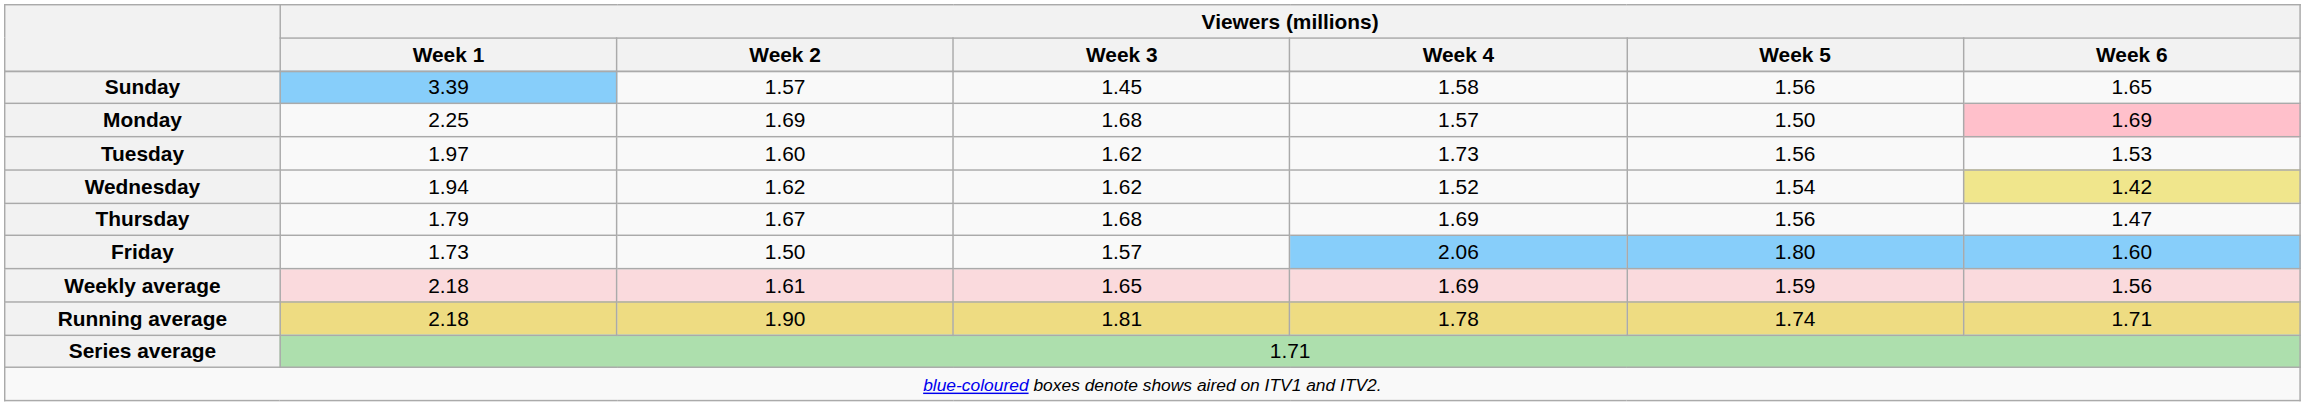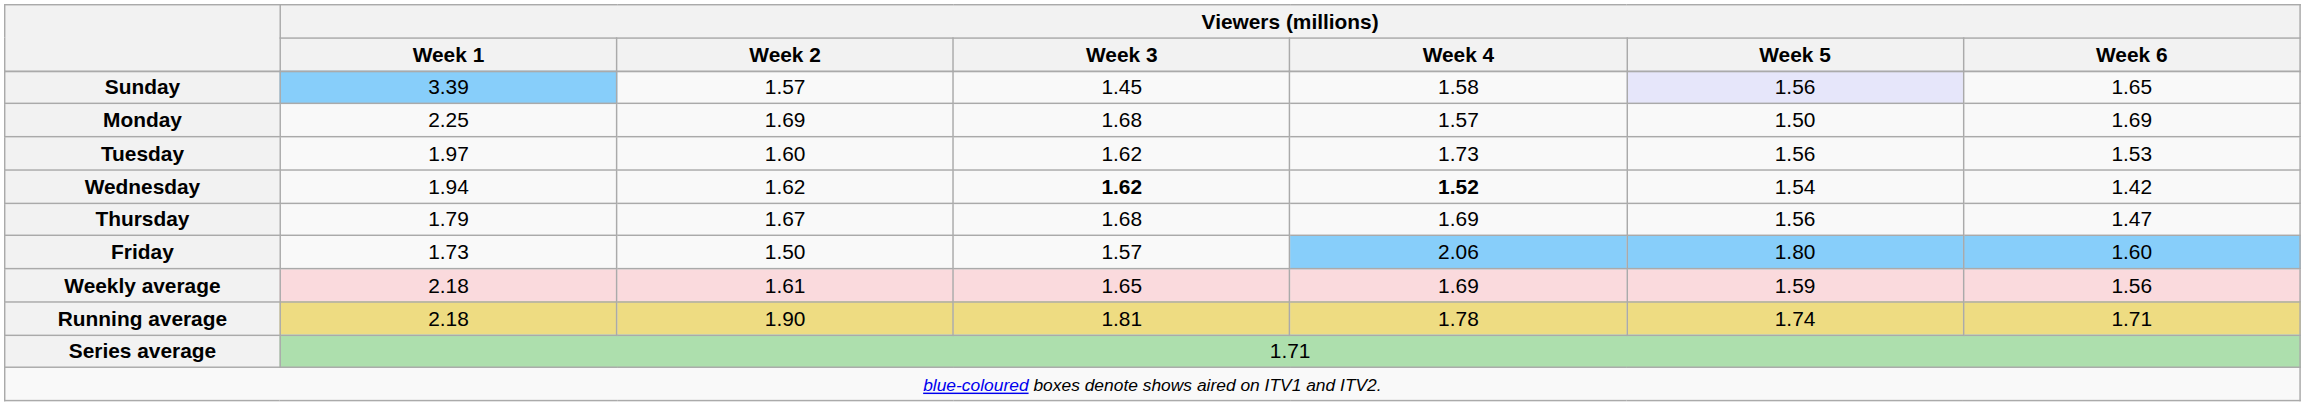(1795, 88) no background -> (1795, 88) lavender background
(2132, 121) pink background -> (2132, 121) no background
(1122, 187) normal -> (1122, 187) bold
(1458, 187) normal -> (1458, 187) bold
(2132, 187) khaki background -> (2132, 187) no background
